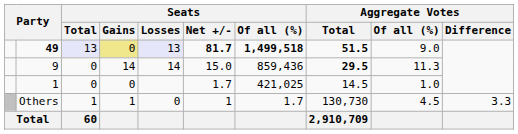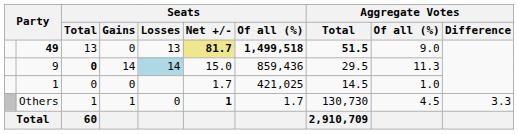(90, 49) lavender background -> (90, 49) no background
(132, 49) khaki background -> (132, 49) no background
(174, 49) lavender background -> (174, 49) no background
(219, 49) no background -> (219, 49) khaki background
(94, 67) normal -> (94, 67) bold
(174, 67) no background -> (174, 67) lightblue background
(355, 67) bold -> (355, 67) normal
(229, 102) normal -> (229, 102) bold
